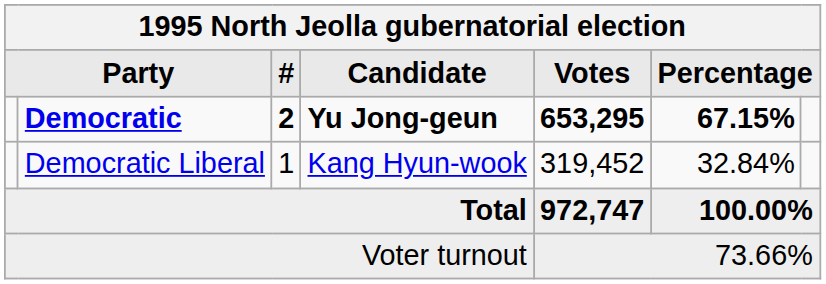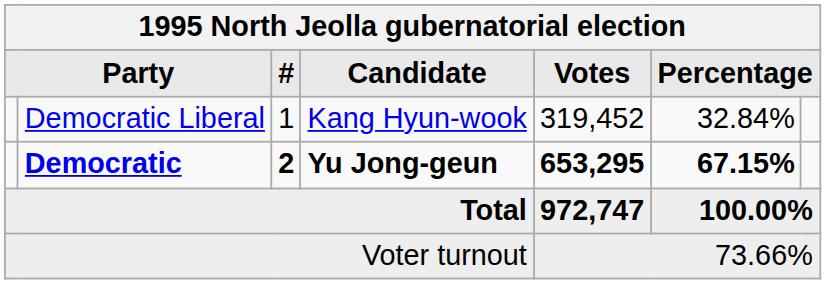rows swapped: (103, 118) <-> (145, 164)
